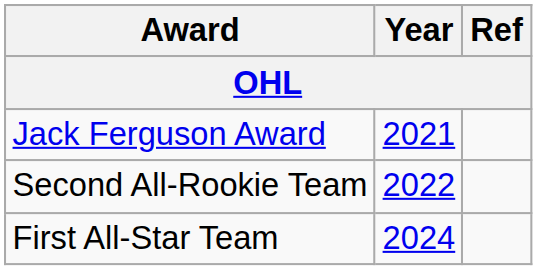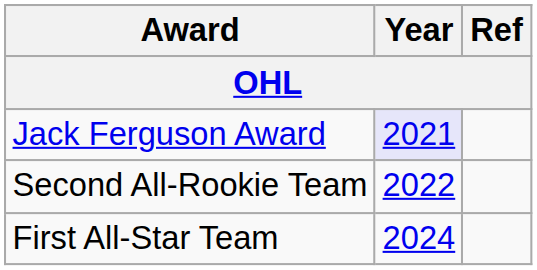(419, 133) no background -> (419, 133) lavender background
